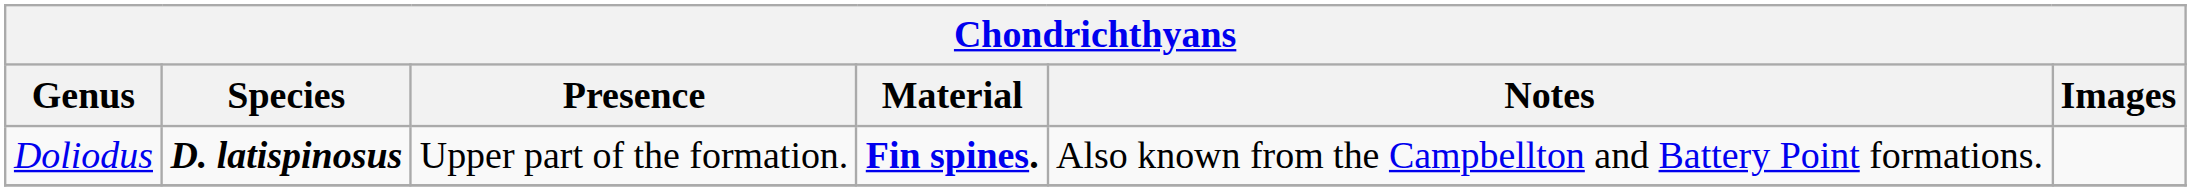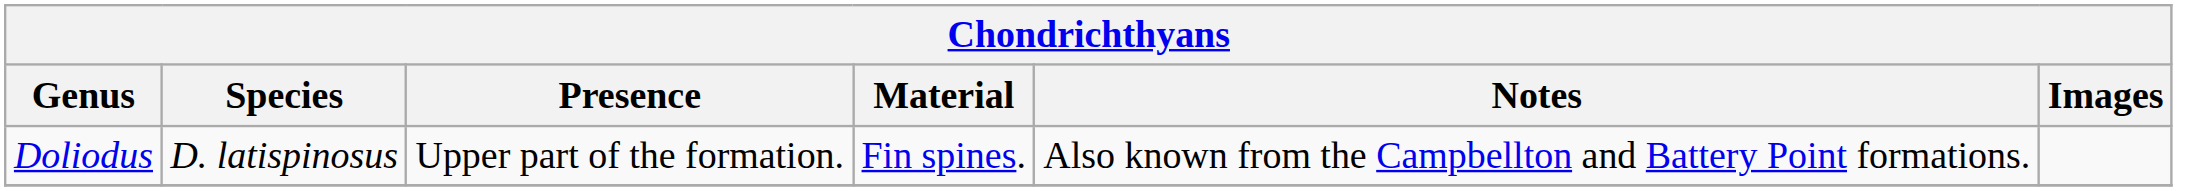(286, 154) bold -> (284, 154) normal
(952, 154) bold -> (944, 154) normal
